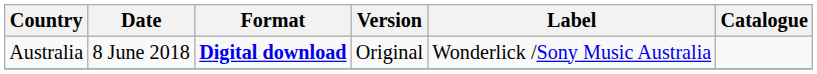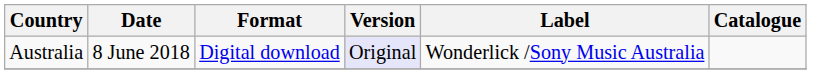(273, 52) bold -> (269, 52) normal
(389, 52) no background -> (383, 52) lavender background
